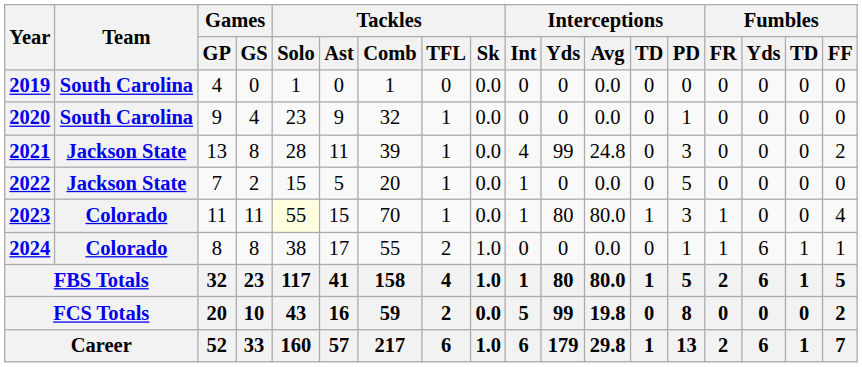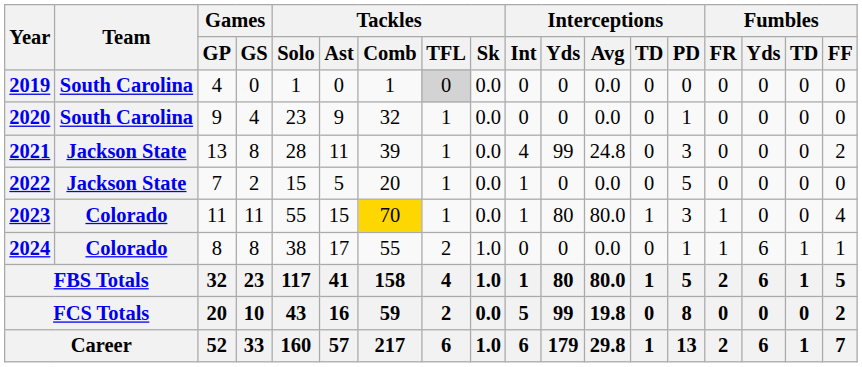(446, 85) no background -> (446, 85) lightgrey background
(296, 215) lightyellow background -> (296, 215) no background
(390, 215) no background -> (390, 215) gold background
